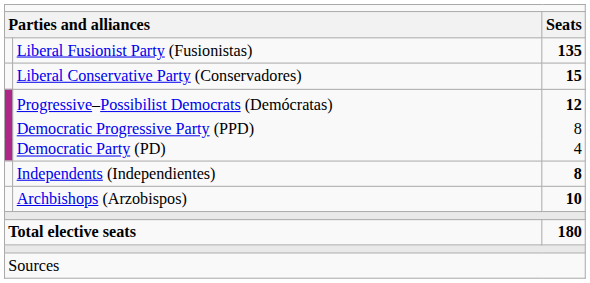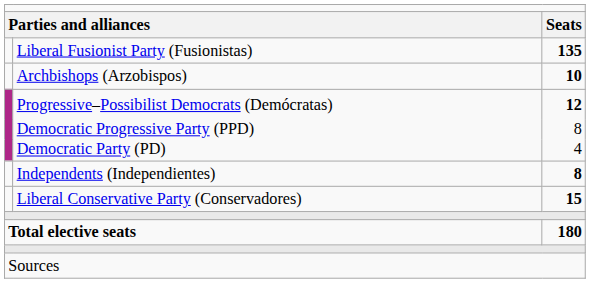rows swapped: (159, 76) <-> (102, 199)
